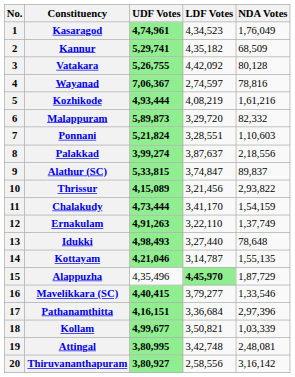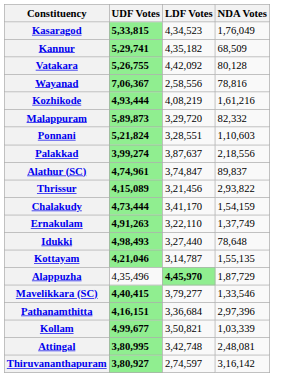- column: (15, 13)
(151, 31) 4,74,961 -> (130, 31) 5,33,815
(204, 83) 2,74,597 -> (183, 83) 2,58,556
(151, 171) 5,33,815 -> (130, 171) 4,74,961
(204, 364) 2,58,556 -> (183, 364) 2,74,597
